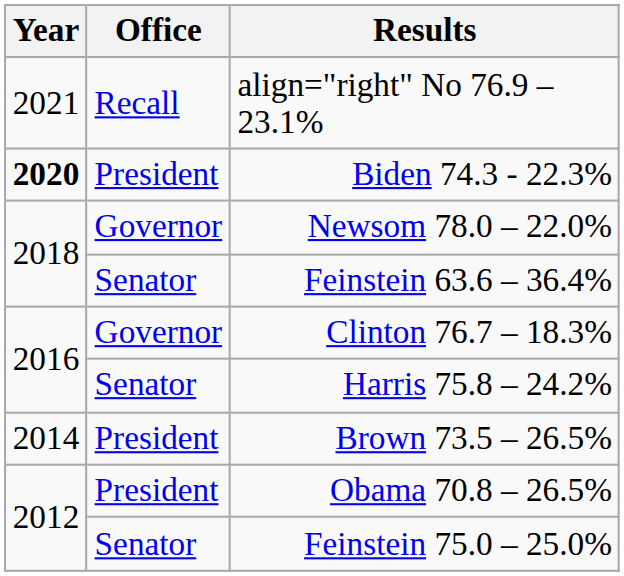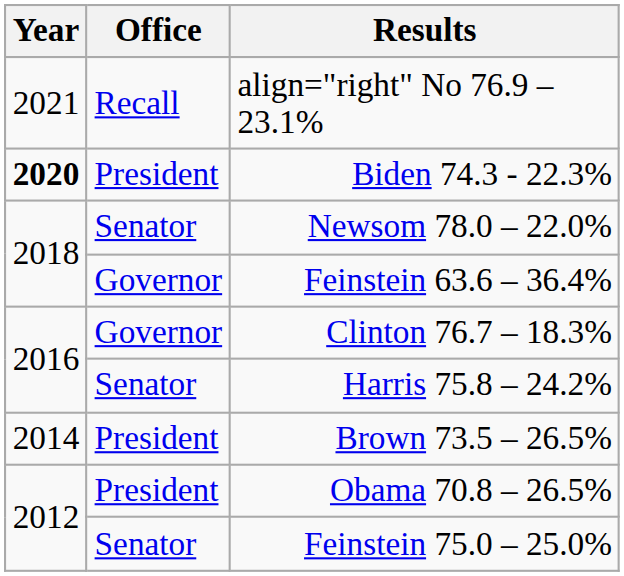(158, 226) Governor -> (145, 226) Senator
(145, 279) Senator -> (158, 279) Governor
